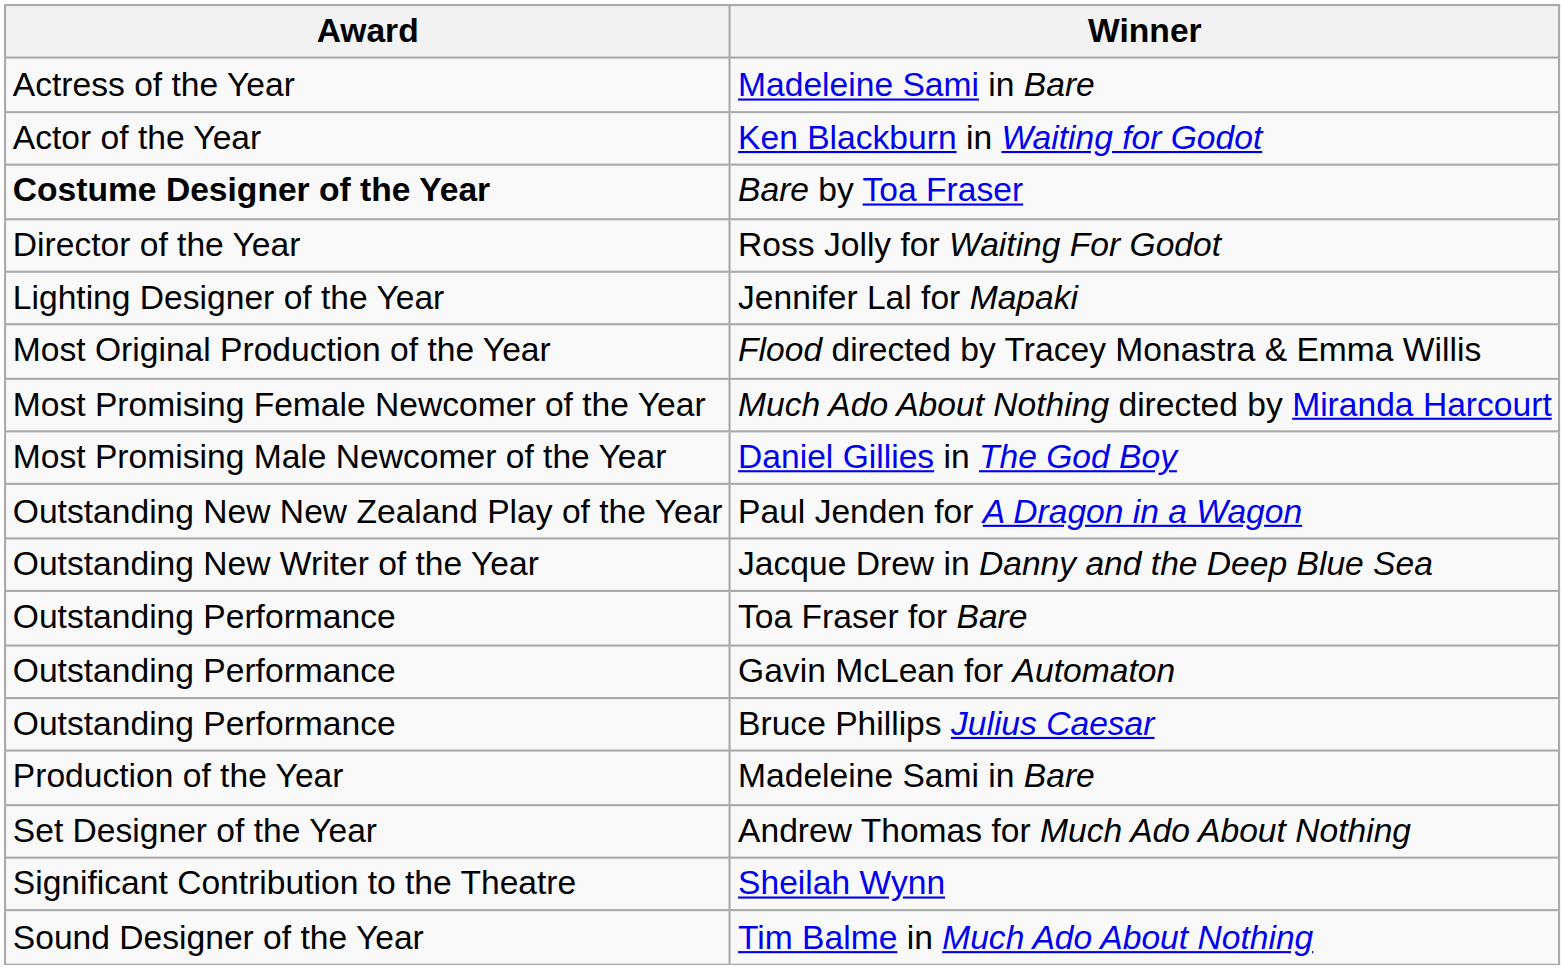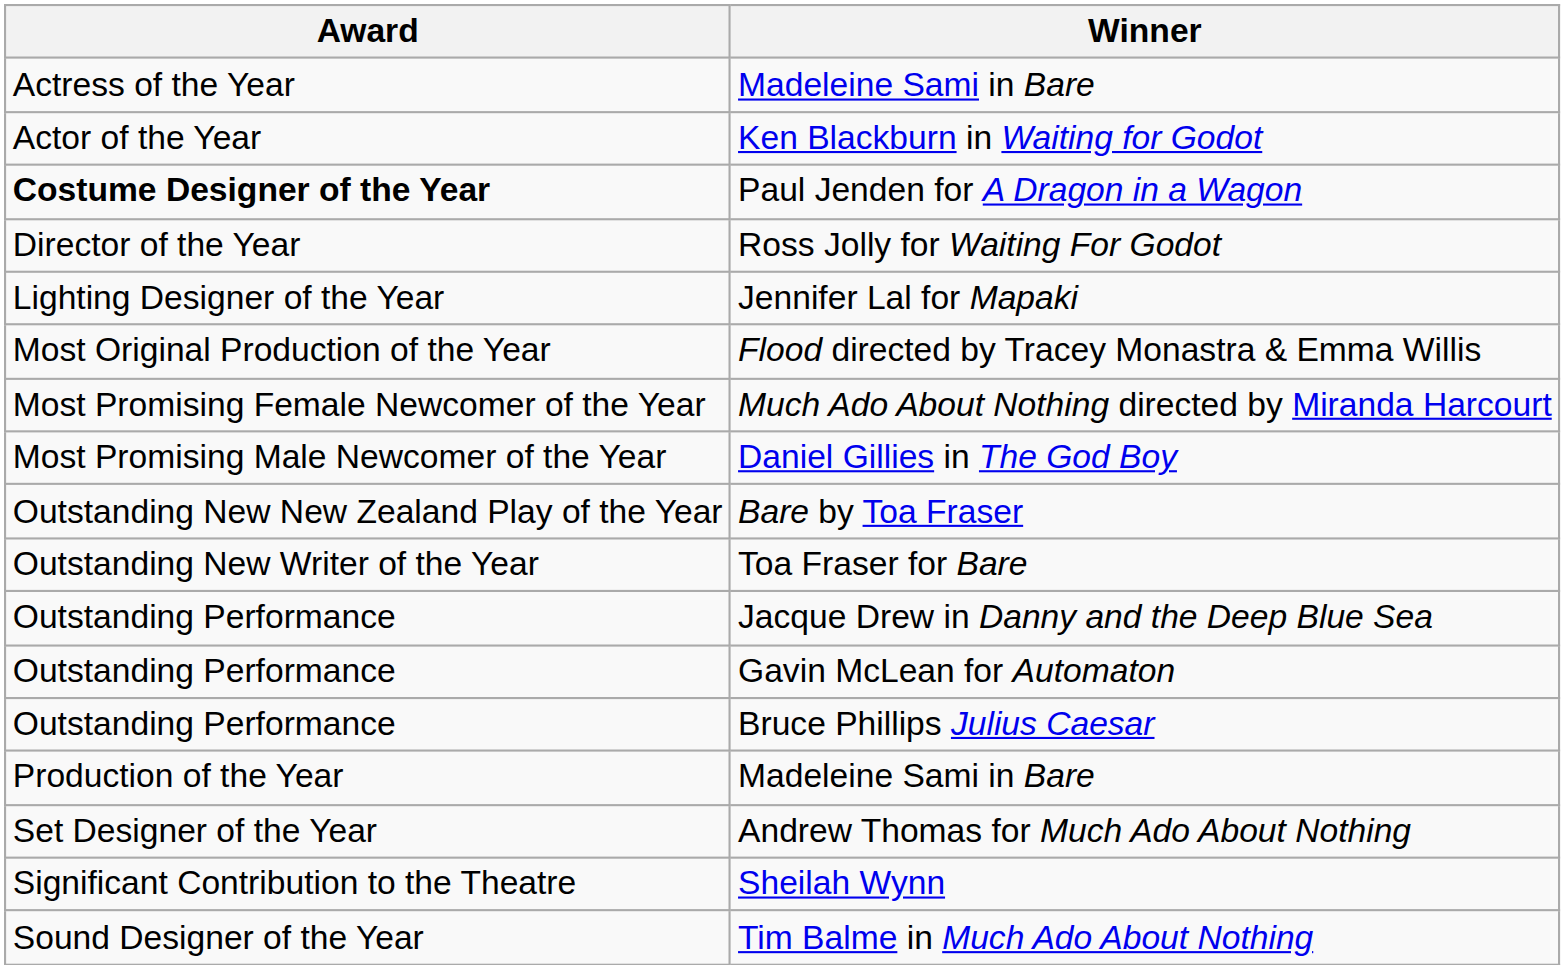(881, 191) Bare by Toa Fraser -> (1020, 191) Paul Jenden for A Dragon in a Wagon
(1020, 510) Paul Jenden for A Dragon in a Wagon -> (881, 510) Bare by Toa Fraser
(1085, 564) Jacque Drew in Danny and the Deep Blue Sea -> (883, 564) Toa Fraser for Bare
(883, 617) Toa Fraser for Bare -> (1085, 617) Jacque Drew in Danny and the Deep Blue Sea
